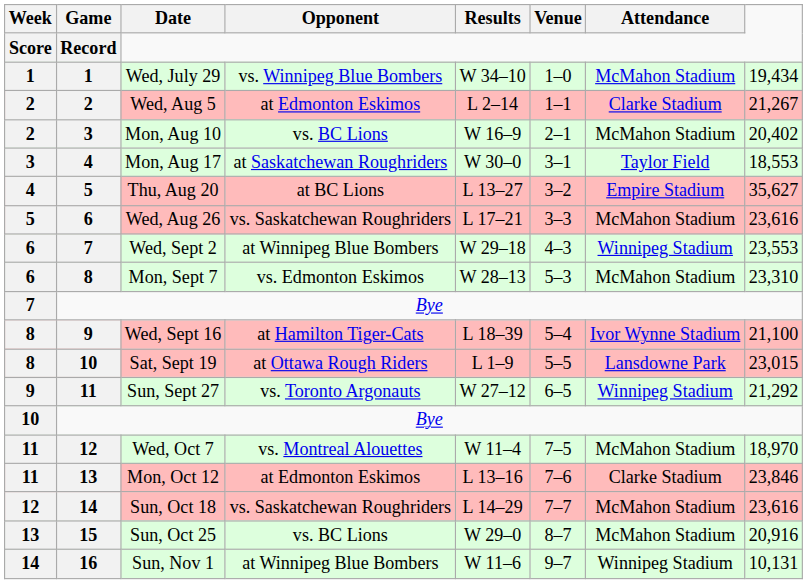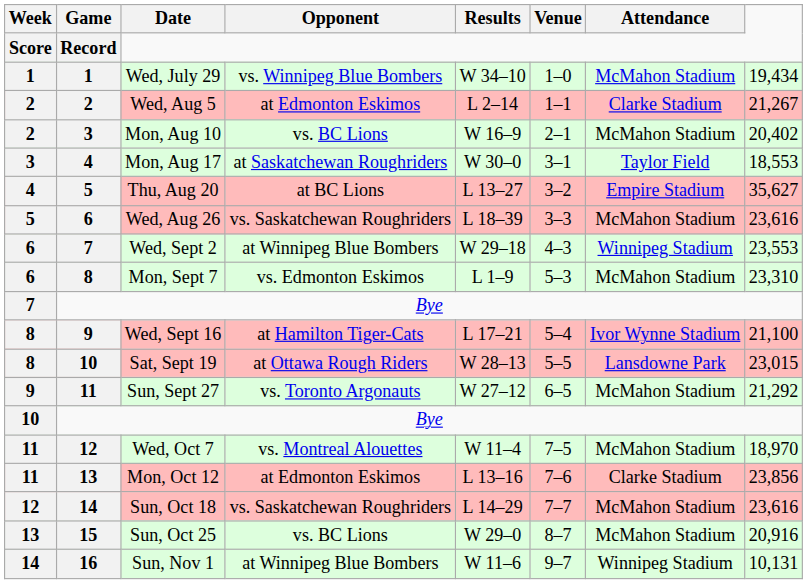(493, 219) L 17–21 -> (493, 219) L 18–39
(493, 276) W 28–13 -> (493, 276) L 1–9
(493, 334) L 18–39 -> (493, 334) L 17–21
(493, 362) L 1–9 -> (493, 362) W 28–13
(665, 391) Winnipeg Stadium -> (665, 391) McMahon Stadium
(774, 477) 23,846 -> (774, 477) 23,856
